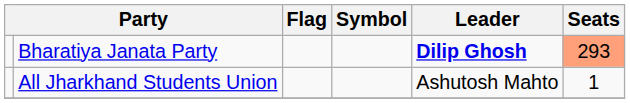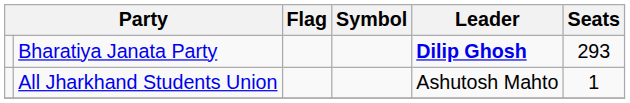(594, 51) lightsalmon background -> (594, 51) no background
